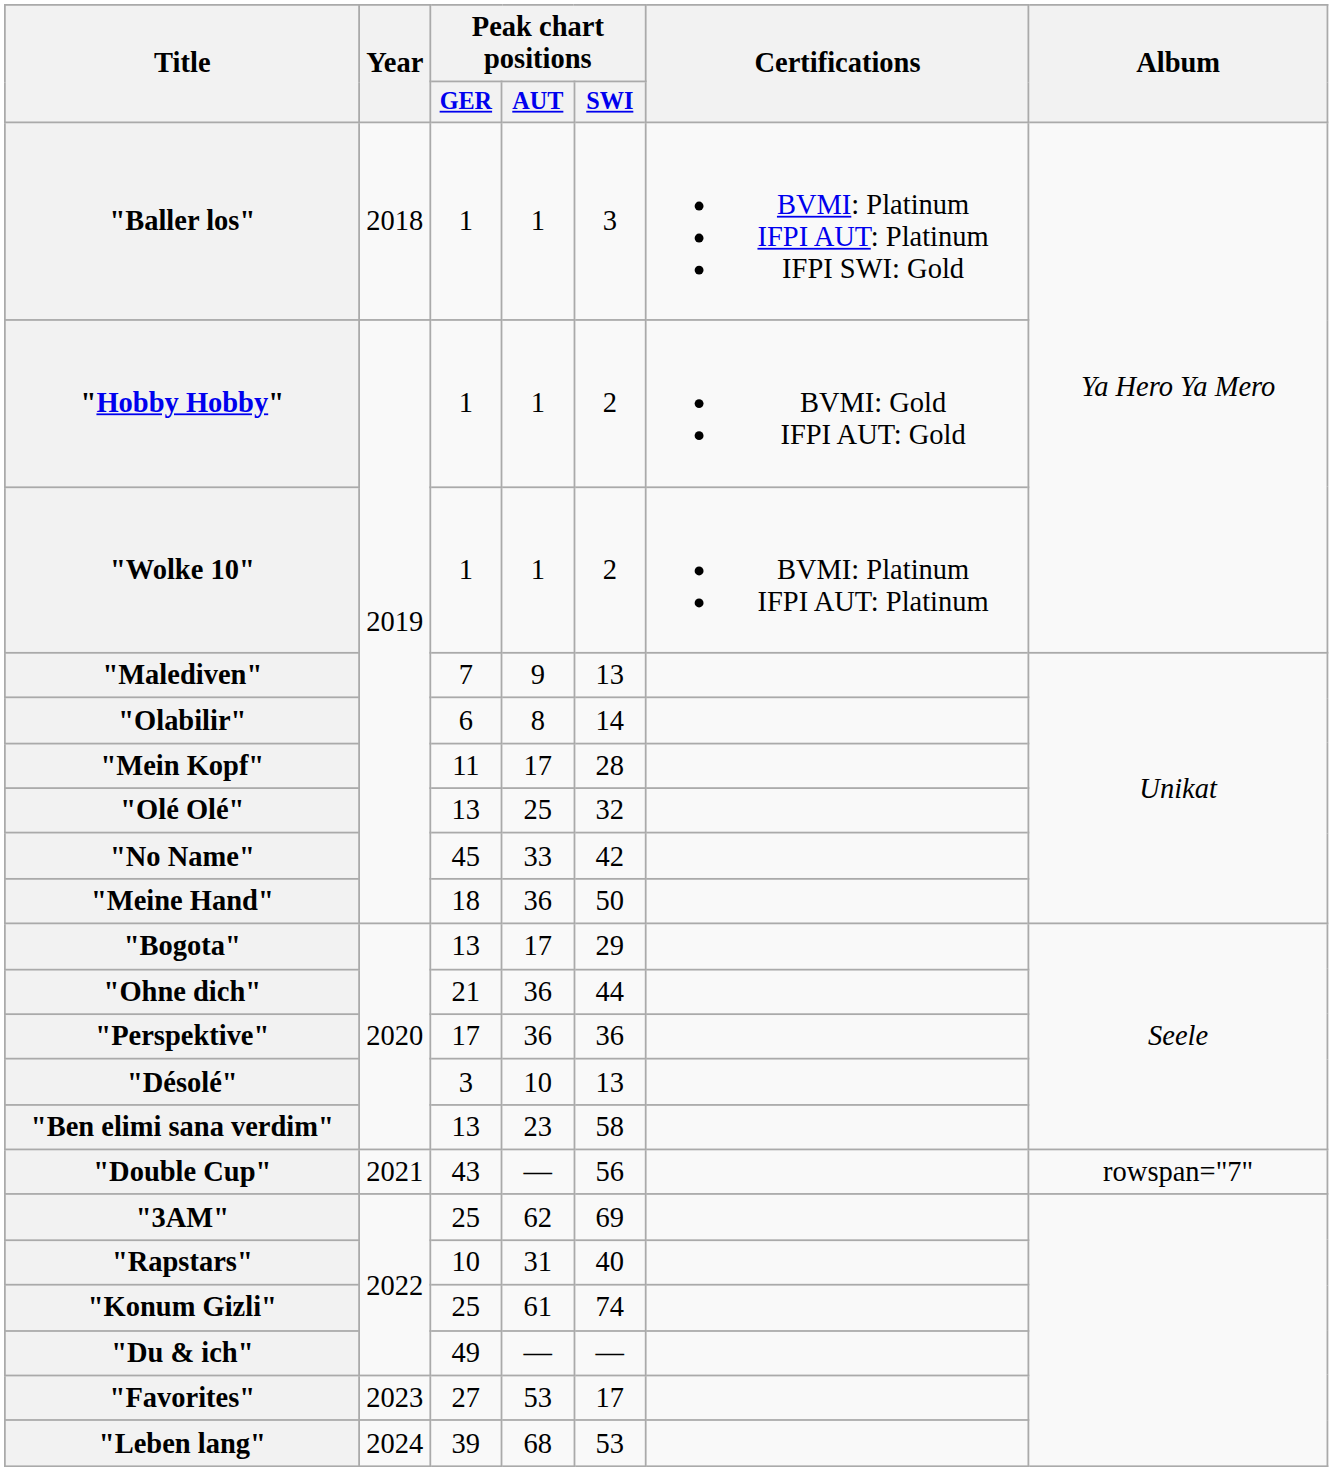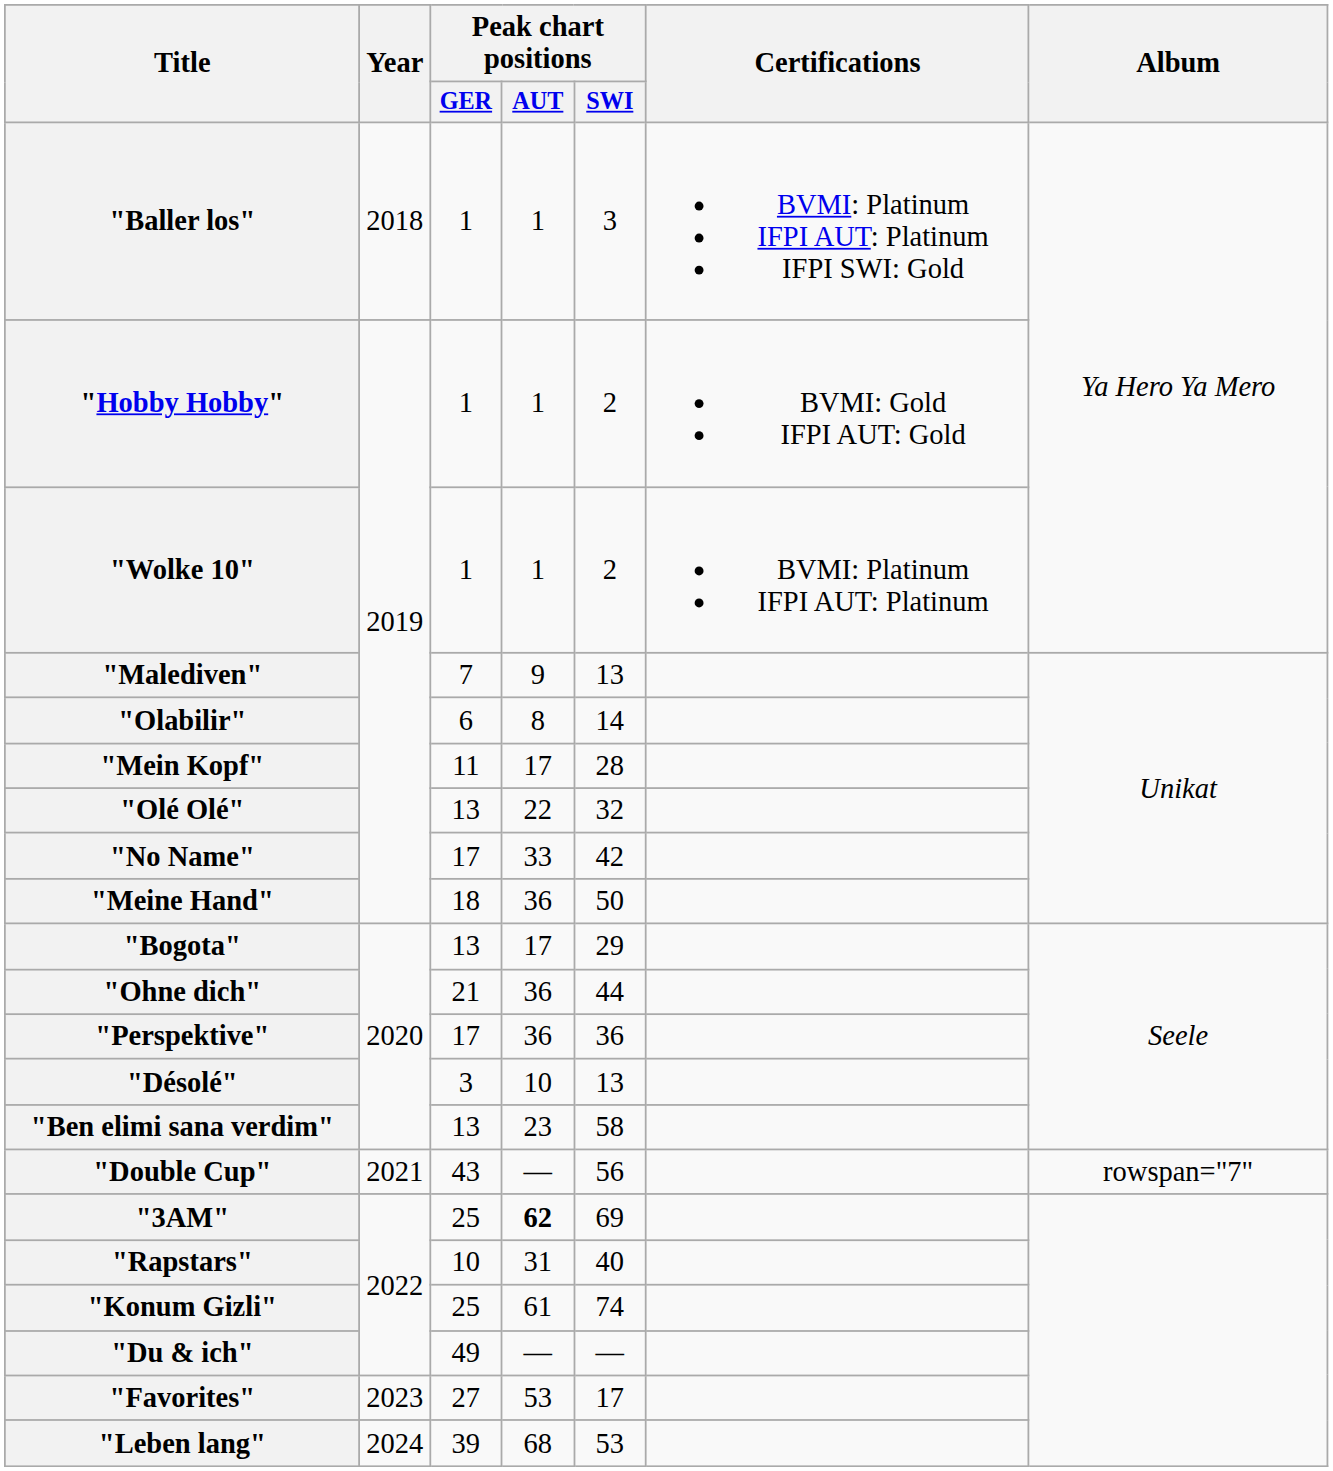(538, 810) 25 -> (538, 810) 22
(466, 855) 45 -> (466, 855) 17
(538, 1216) normal -> (538, 1216) bold
